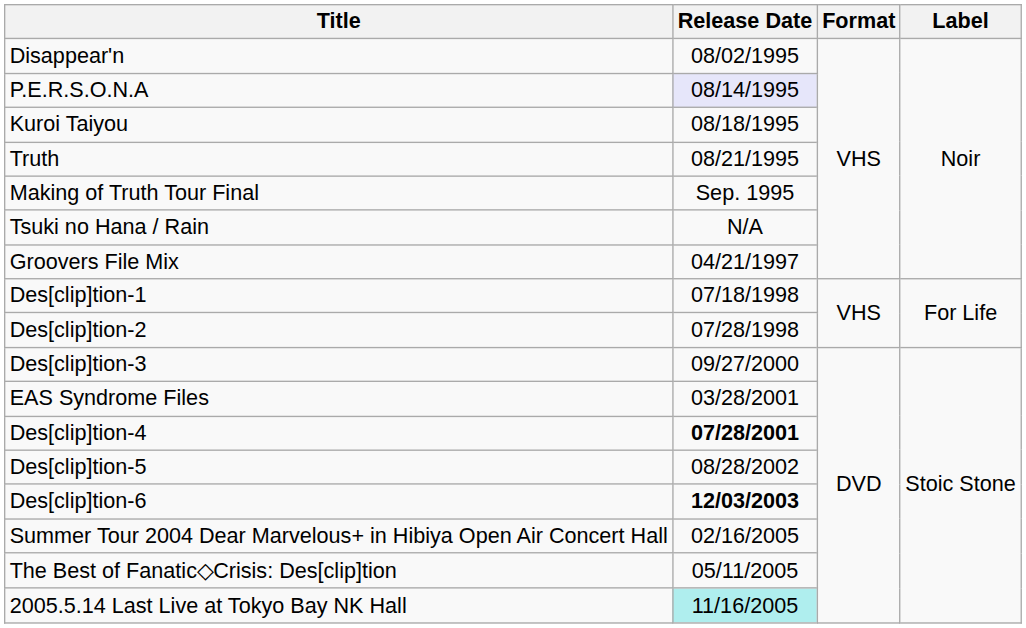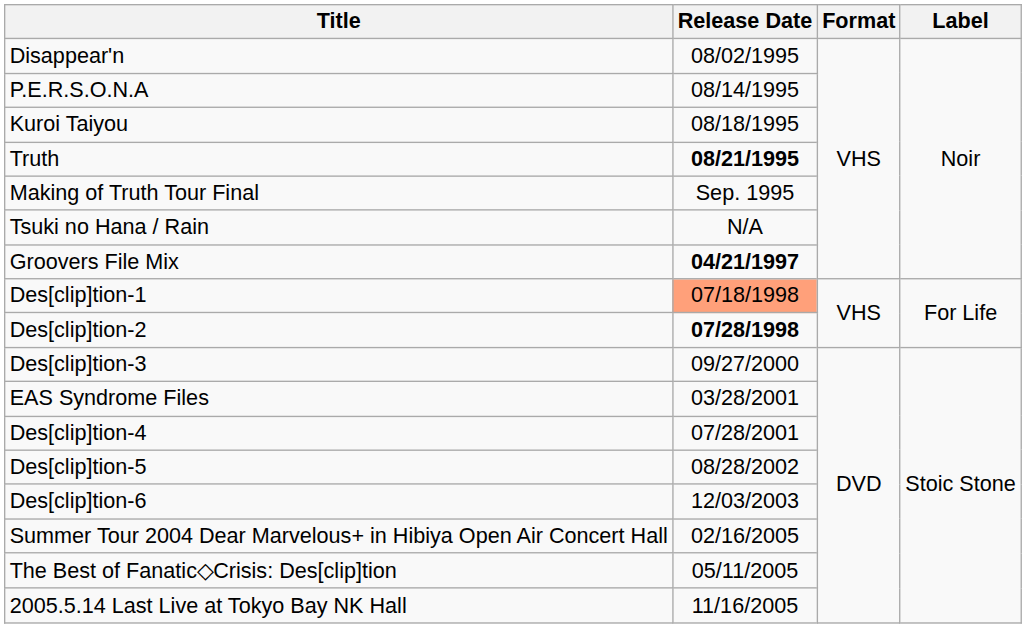(745, 90) lavender background -> (745, 90) no background
(745, 158) normal -> (745, 158) bold
(745, 261) normal -> (745, 261) bold
(745, 295) no background -> (745, 295) lightsalmon background
(745, 329) normal -> (745, 329) bold
(745, 432) bold -> (745, 432) normal
(745, 501) bold -> (745, 501) normal
(745, 605) paleturquoise background -> (745, 605) no background
